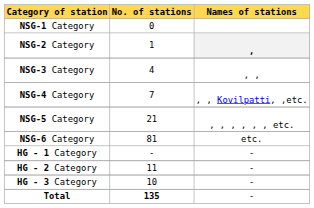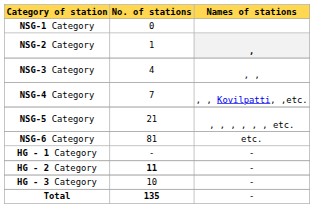(152, 168) normal -> (152, 168) bold
